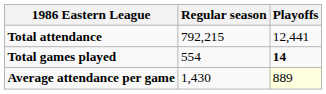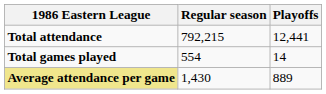(279, 57) bold -> (279, 57) normal
(91, 78) no background -> (91, 78) khaki background
(283, 78) lightyellow background -> (283, 78) no background
